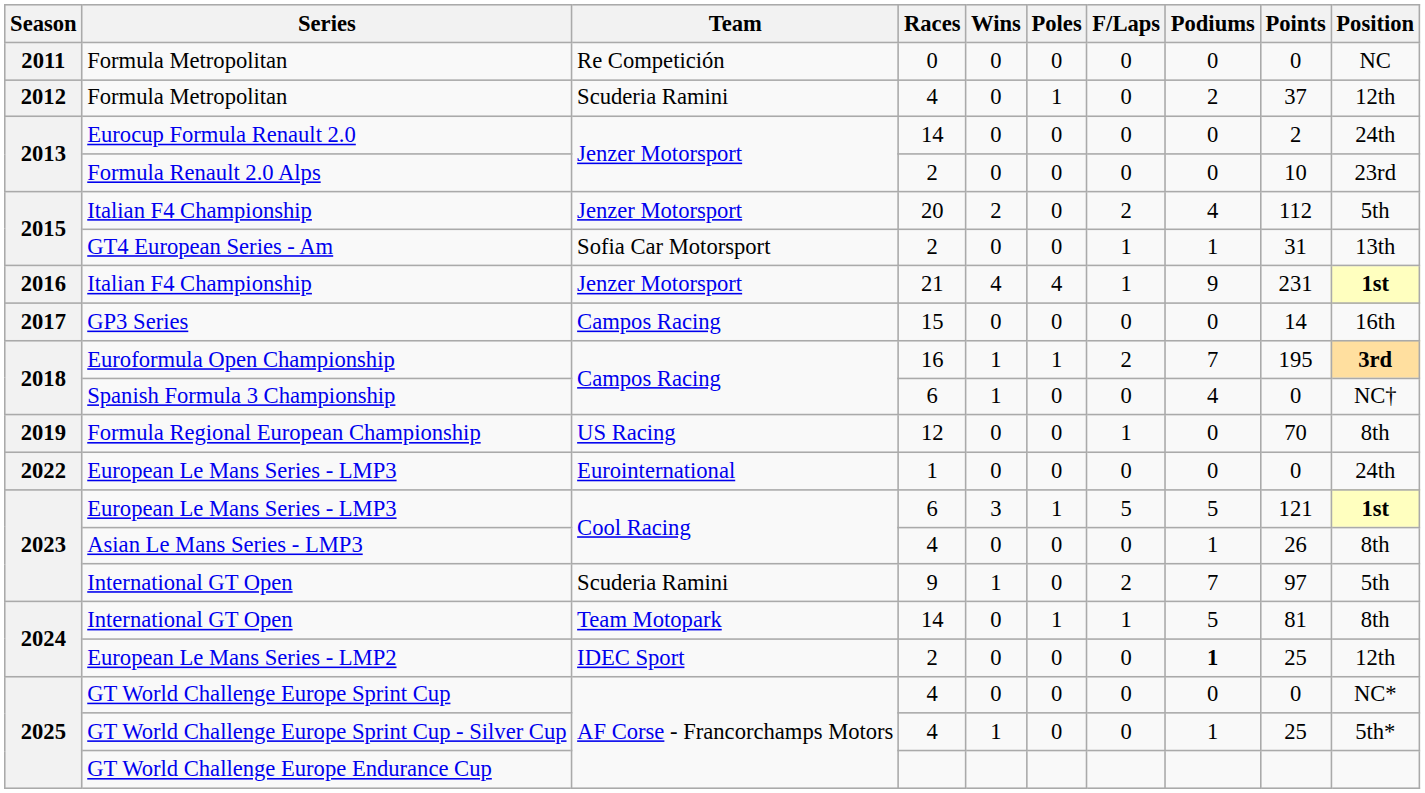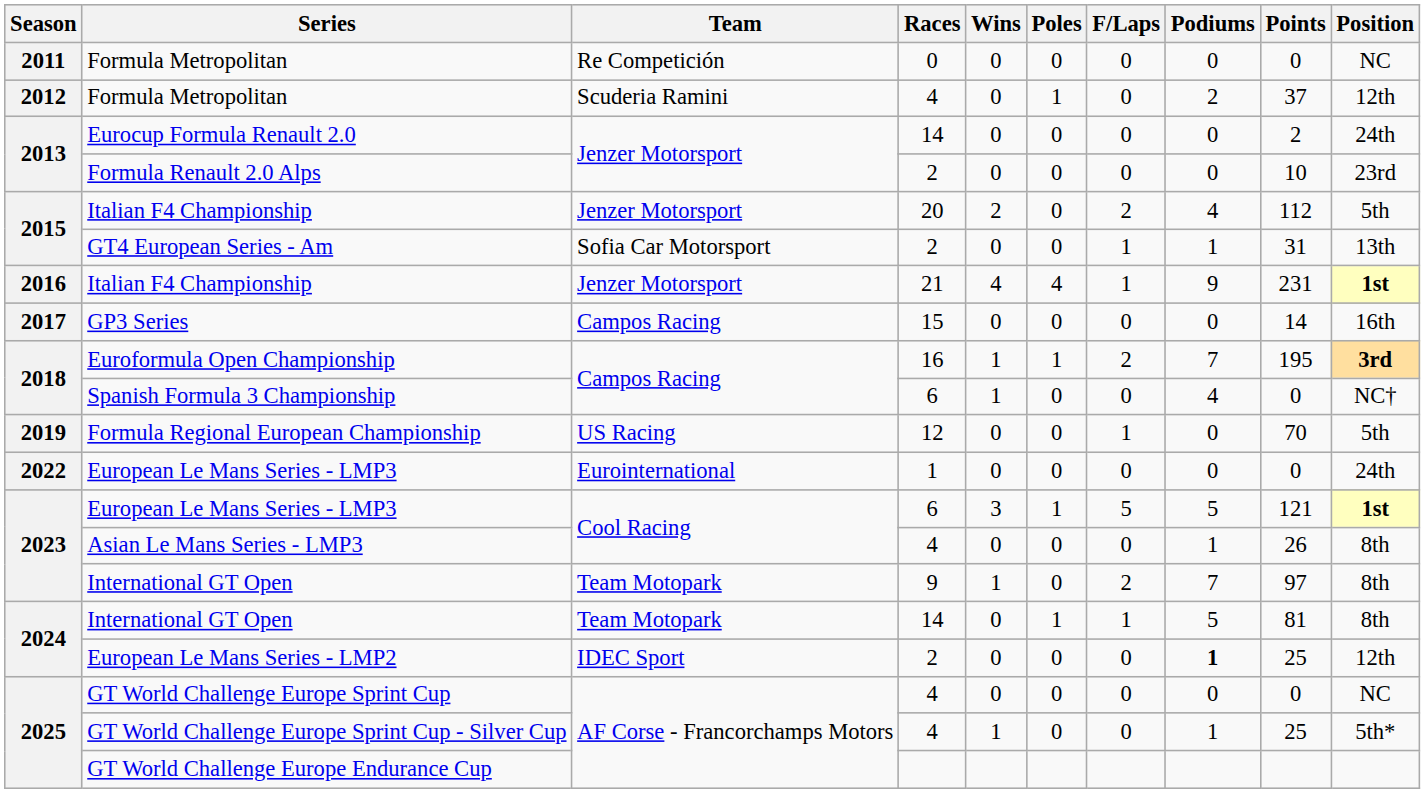(1375, 433) 8th -> (1375, 433) 5th
(653, 582) Scuderia Ramini -> (649, 582) Team Motopark
(1375, 582) 5th -> (1375, 582) 8th
(1375, 694) NC* -> (1375, 694) NC
